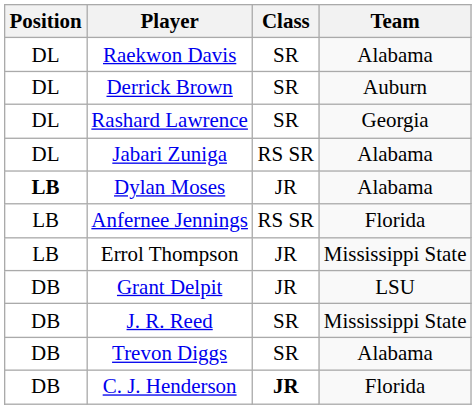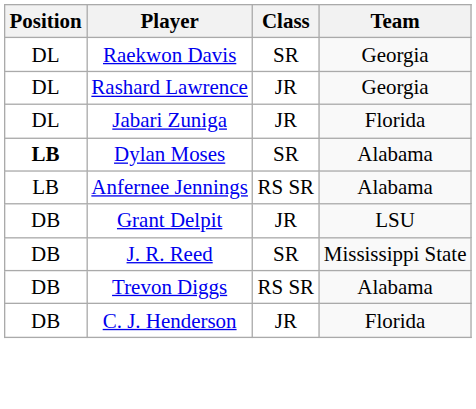(395, 54) Alabama -> (395, 54) Georgia
- row: (170, 87)
(286, 120) SR -> (286, 87) JR
(286, 154) RS SR -> (286, 120) JR
(395, 154) Alabama -> (395, 120) Florida
(286, 187) JR -> (286, 154) SR
(395, 220) Florida -> (395, 187) Alabama
- row: (170, 253)
(286, 353) SR -> (286, 287) RS SR
(286, 386) bold -> (286, 320) normal
